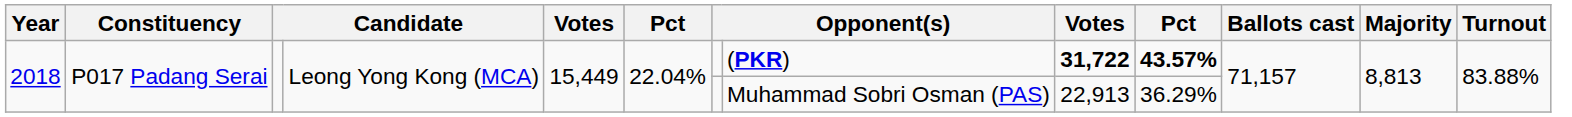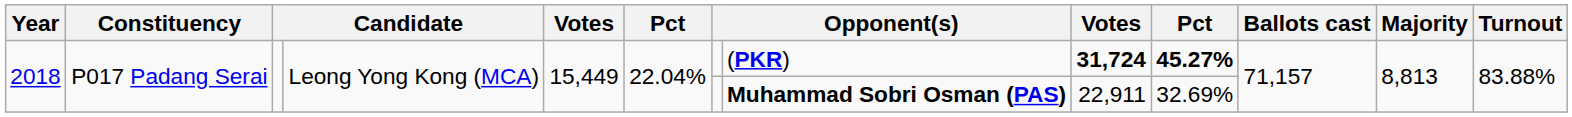(1095, 59) 31,722 -> (1111, 59) 31,724
(1178, 59) 43.57% -> (1195, 59) 45.27%
(888, 94) normal -> (897, 94) bold
(1095, 94) 22,913 -> (1112, 94) 22,911
(1178, 94) 36.29% -> (1195, 94) 32.69%
